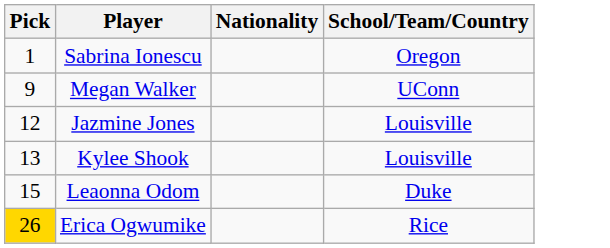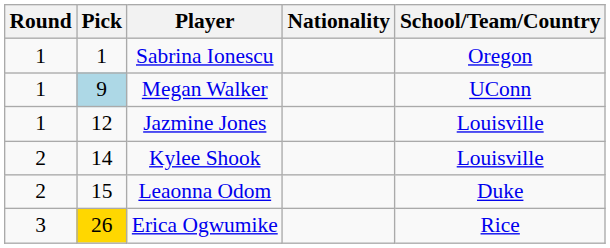+ column: (41, 21)
(30, 89) no background -> (102, 89) lightblue background
(30, 157) 13 -> (102, 157) 14
